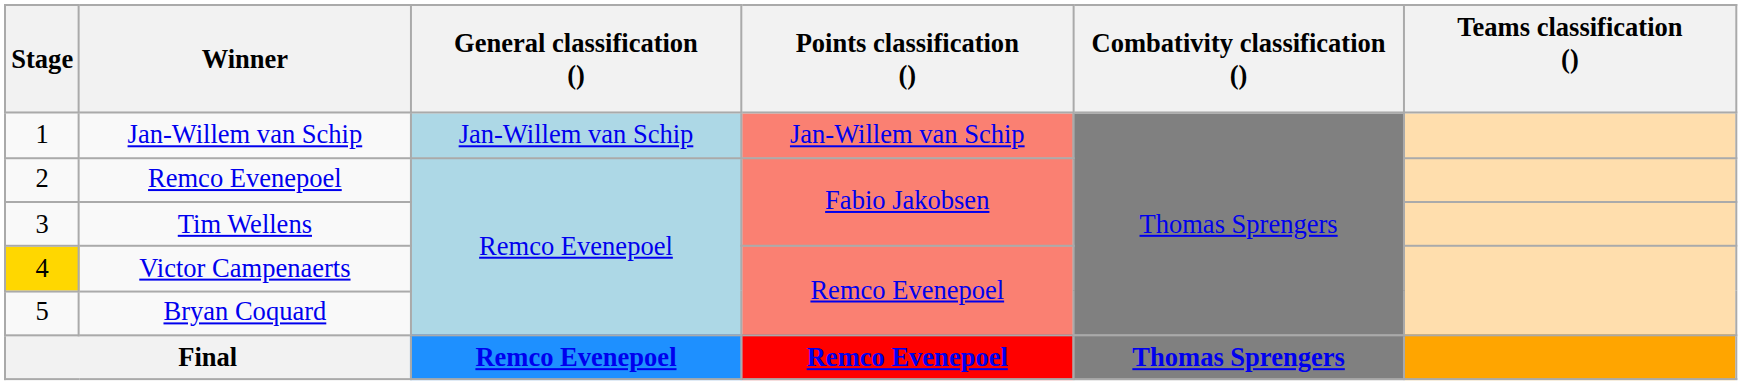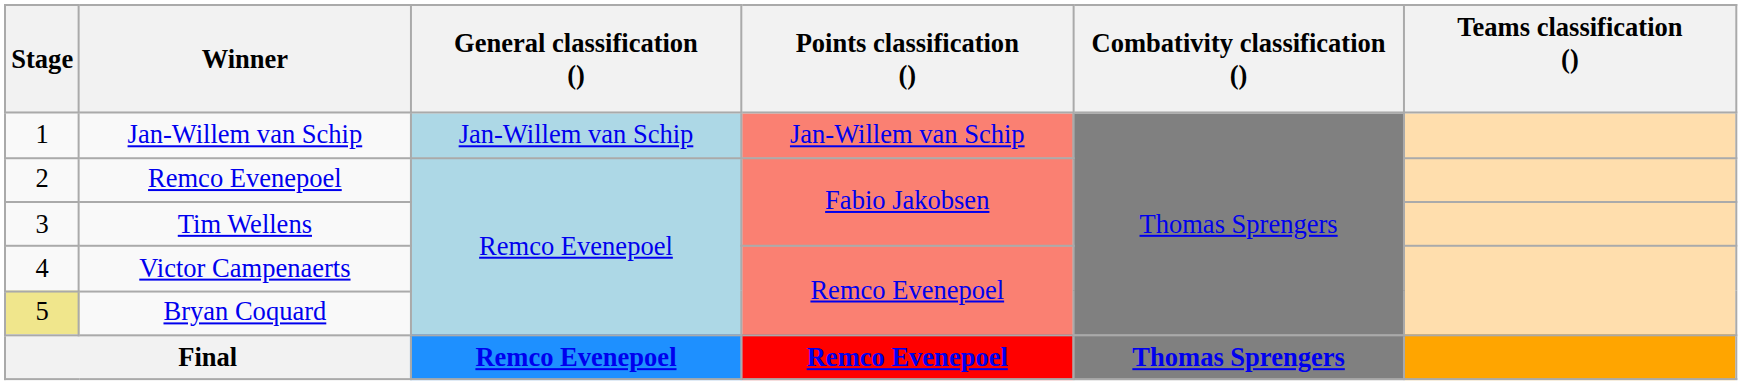(42, 268) gold background -> (42, 268) no background
(42, 312) no background -> (42, 312) khaki background
